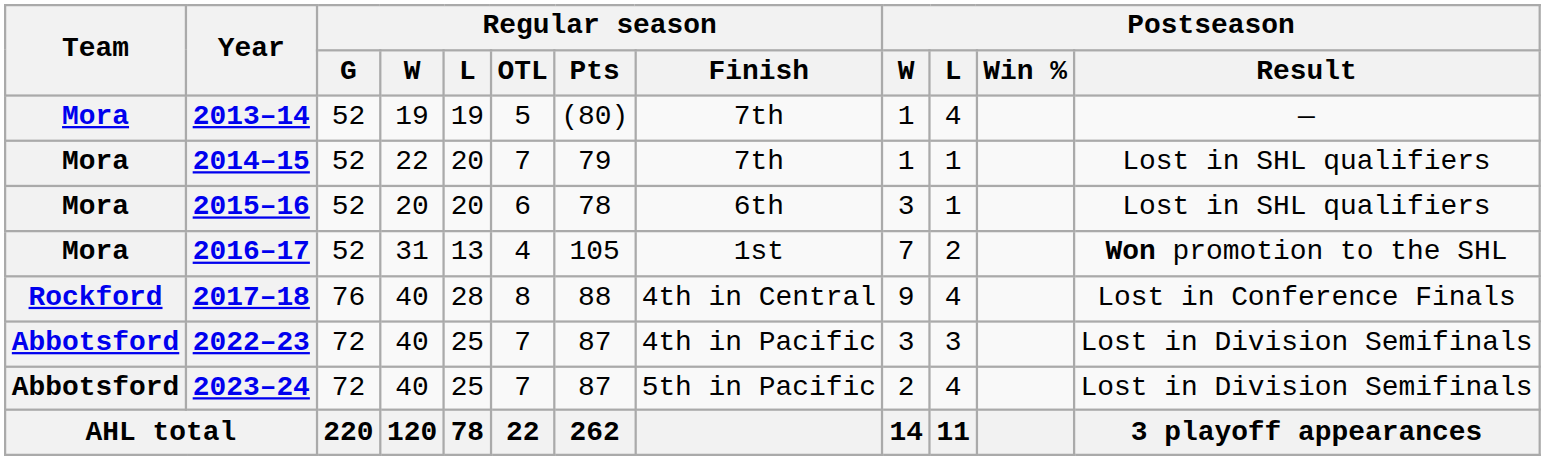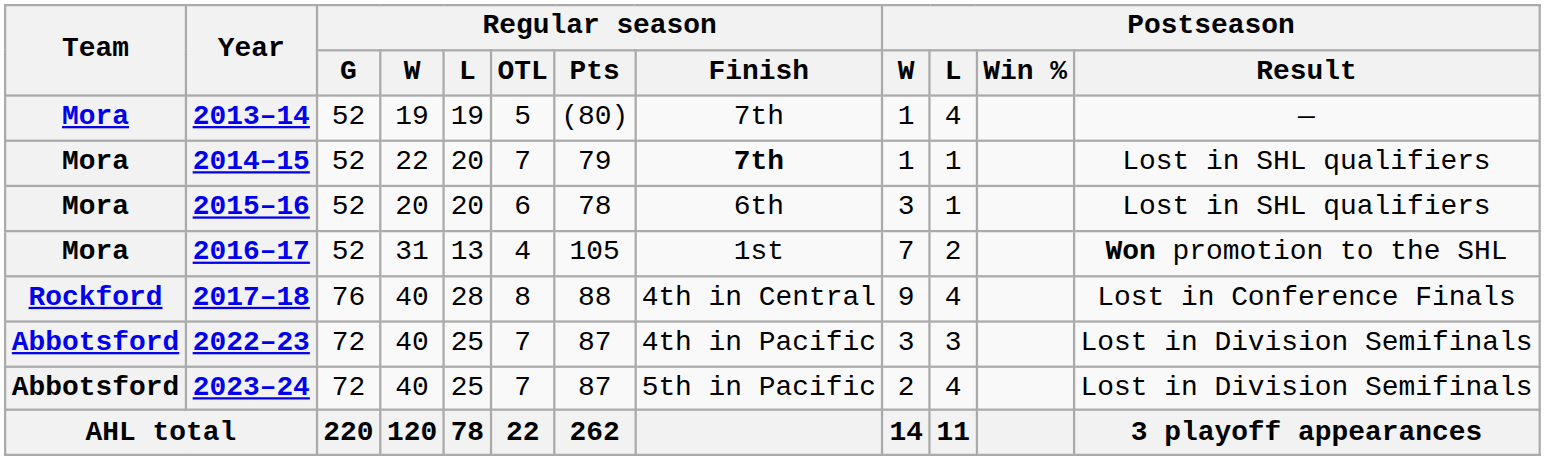(759, 163) normal -> (759, 163) bold
